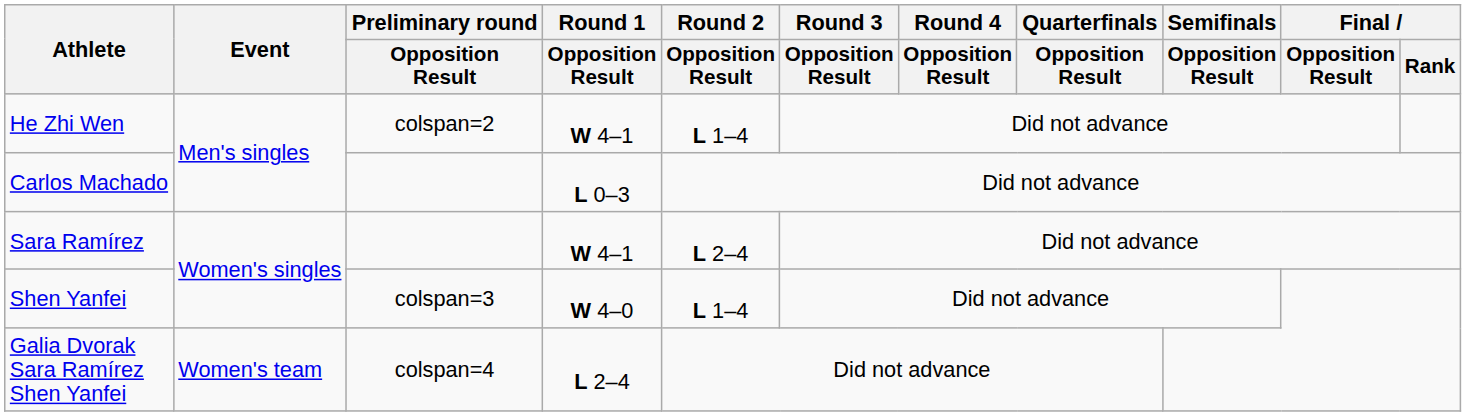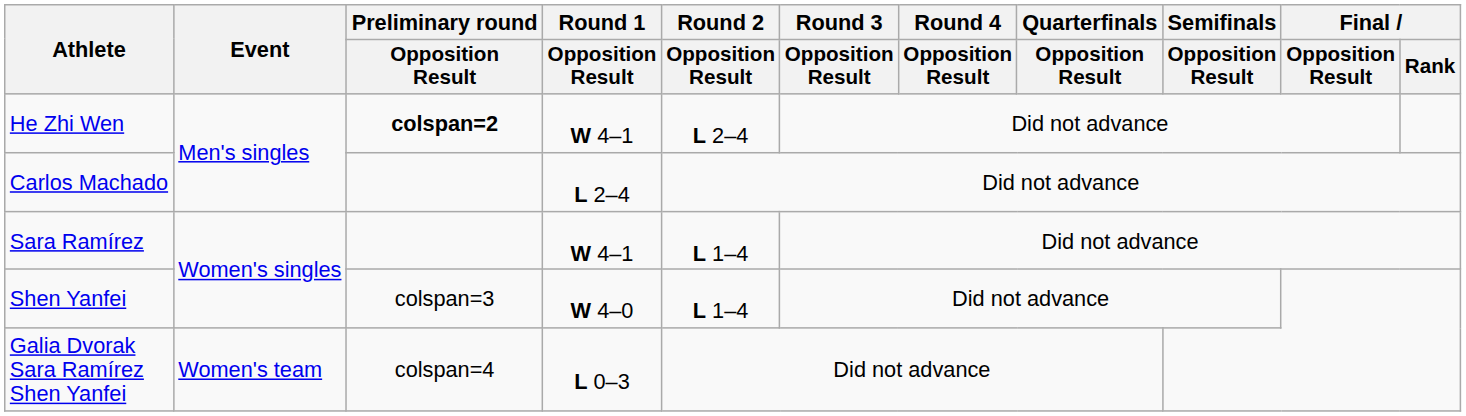(445, 124) normal -> (445, 124) bold
(721, 136) L 1–4 -> (721, 136) L 2–4
(602, 194) L 0–3 -> (602, 194) L 2–4
(721, 253) L 2–4 -> (721, 253) L 1–4
(602, 382) L 2–4 -> (602, 382) L 0–3
